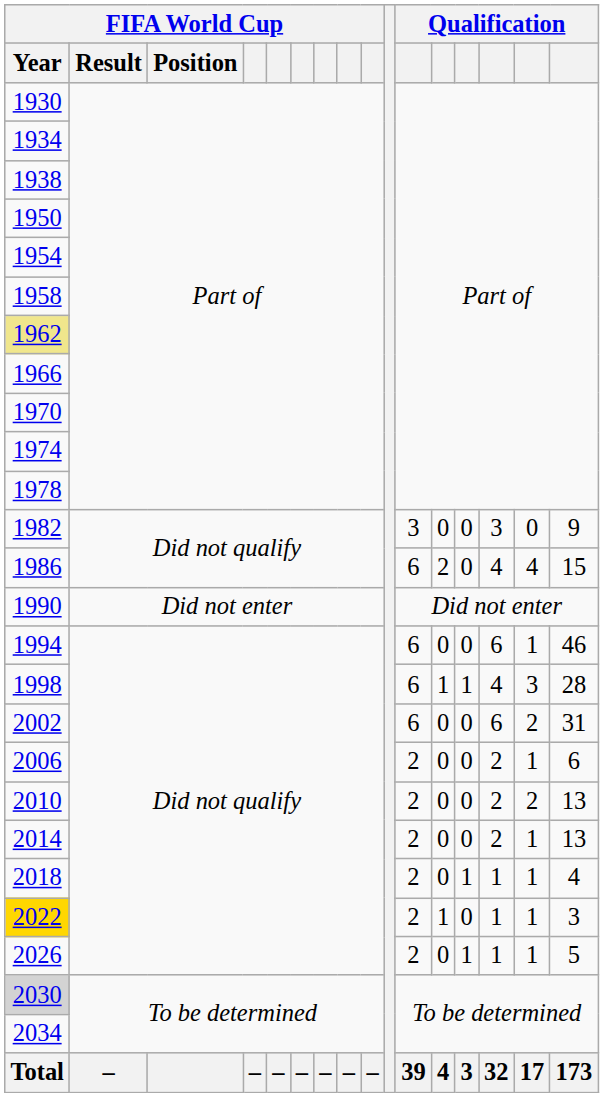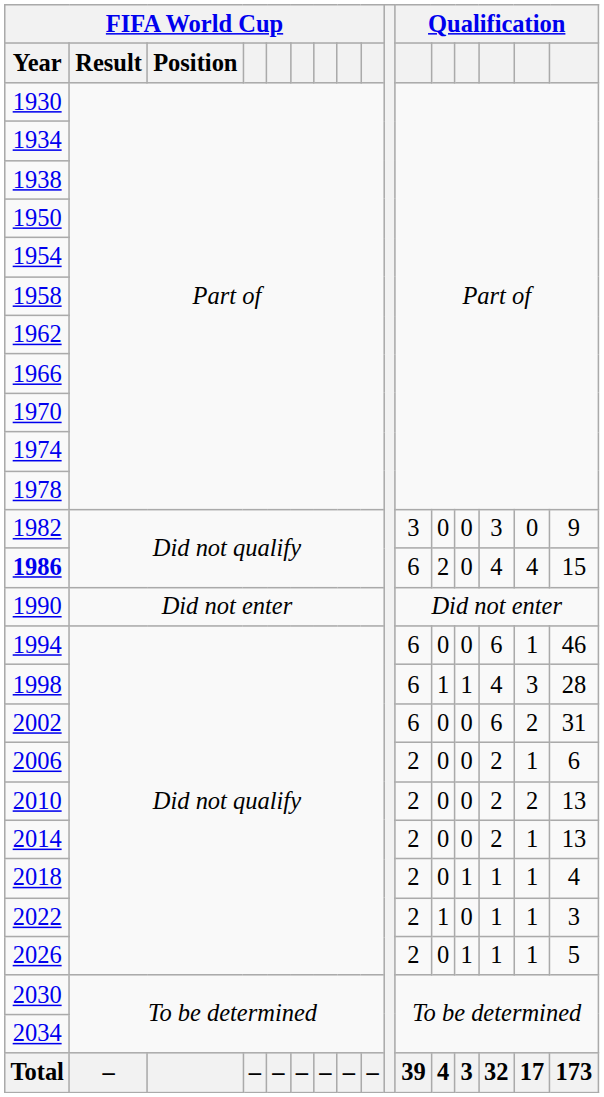(37, 334) khaki background -> (37, 334) no background
(37, 567) normal -> (37, 567) bold
(37, 916) gold background -> (37, 916) no background
(37, 994) lightgrey background -> (37, 994) no background
